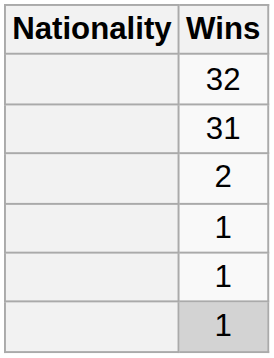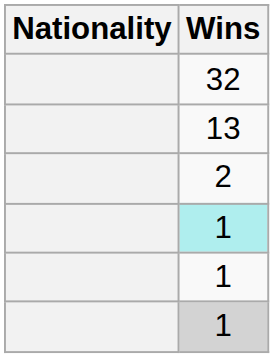(223, 128) 31 -> (223, 128) 13
(223, 227) no background -> (223, 227) paleturquoise background
